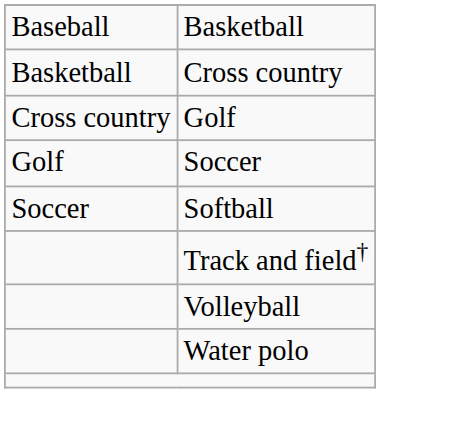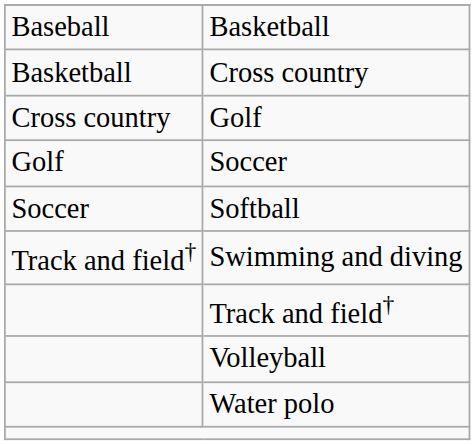+ row: (336, 256)
